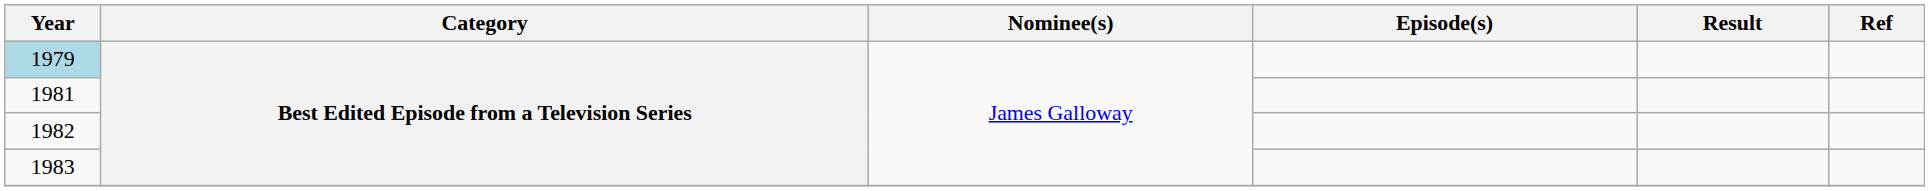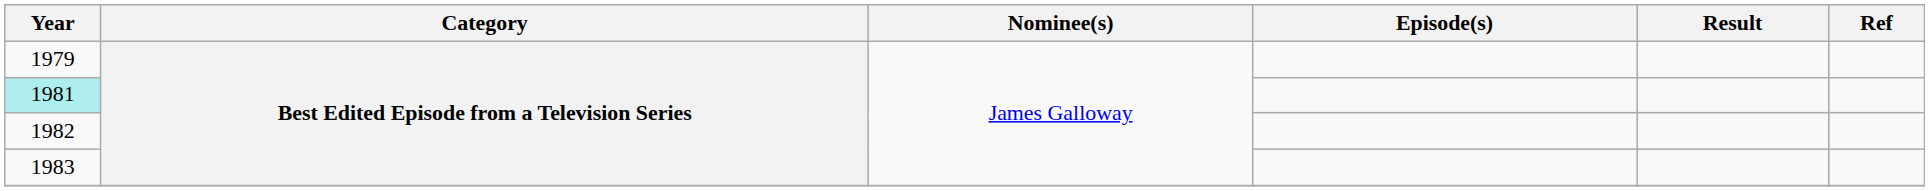(53, 59) lightblue background -> (53, 59) no background
(53, 95) no background -> (53, 95) paleturquoise background
